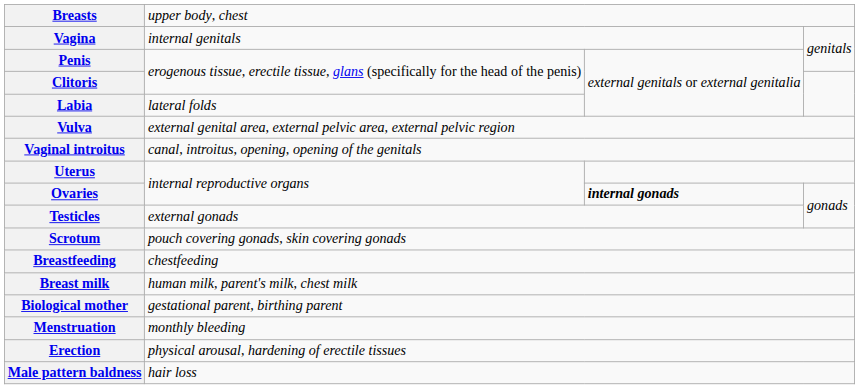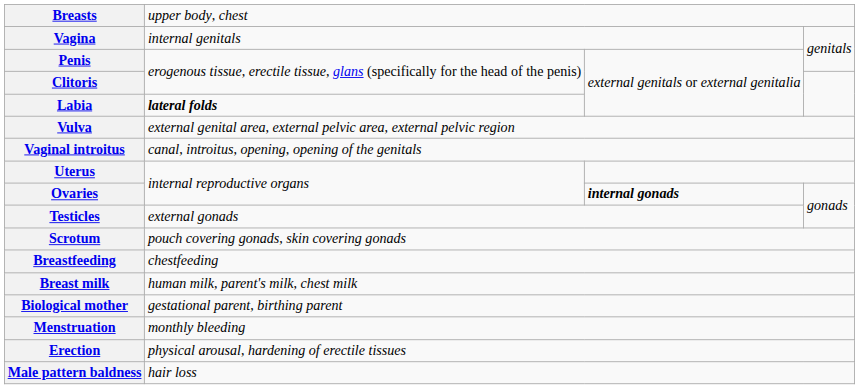(182, 104) normal -> (183, 104) bold
